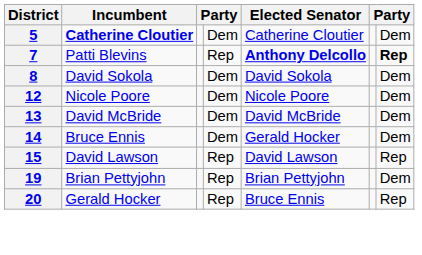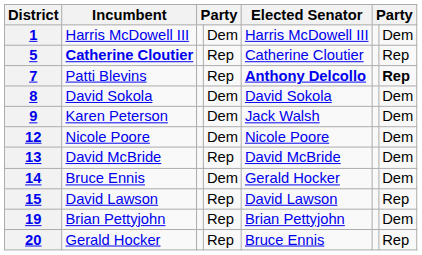+ row: (33, 35)
(222, 35) Dem -> (220, 55) Rep
(395, 35) Dem -> (396, 55) Rep
+ row: (33, 117)
(222, 117) Dem -> (220, 157) Rep
